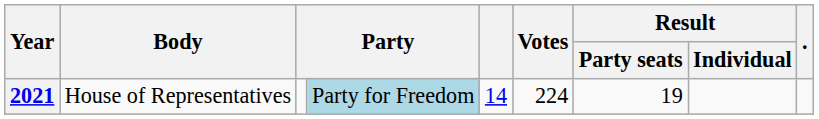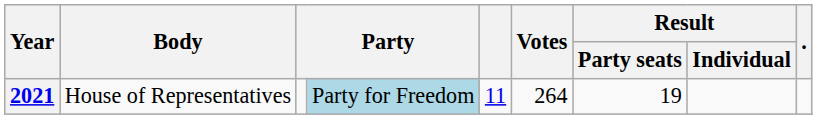(496, 96) 14 -> (496, 96) 11
(552, 96) 224 -> (551, 96) 264
